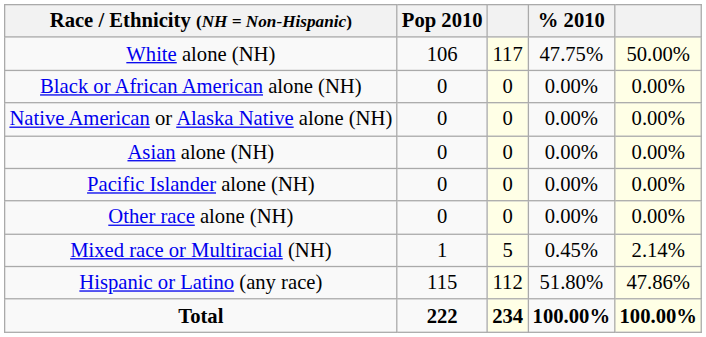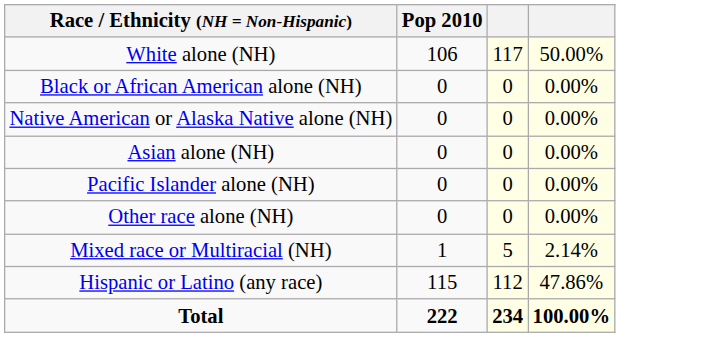- column: (571, 20)
